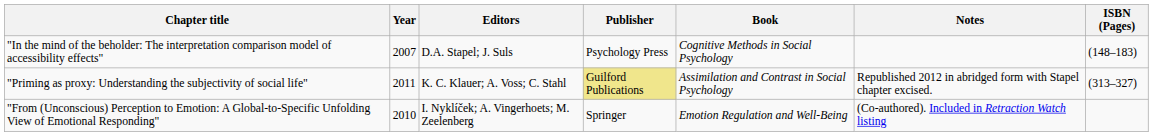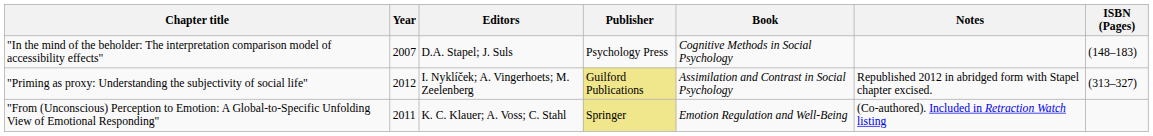(404, 83) 2011 -> (404, 83) 2012
(494, 83) K. C. Klauer; A. Voss; C. Stahl -> (495, 83) I. Nyklíček; A. Vingerhoets; M. Zeelenberg
(404, 115) 2010 -> (404, 115) 2011
(495, 115) I. Nyklíček; A. Vingerhoets; M. Zeelenberg -> (494, 115) K. C. Klauer; A. Voss; C. Stahl
(606, 115) no background -> (606, 115) khaki background
